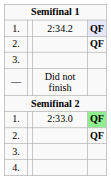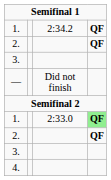(97, 28) lavender background -> (97, 28) no background
